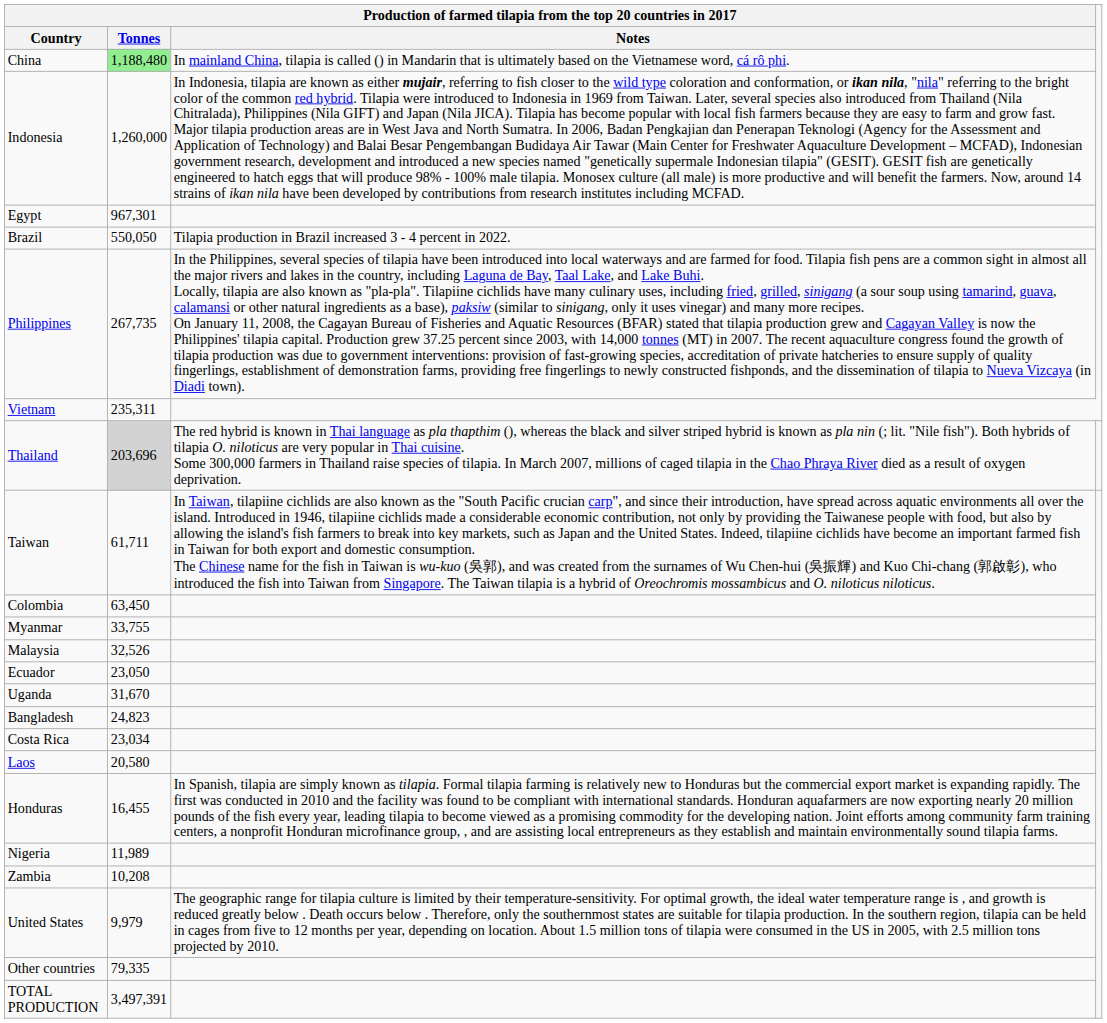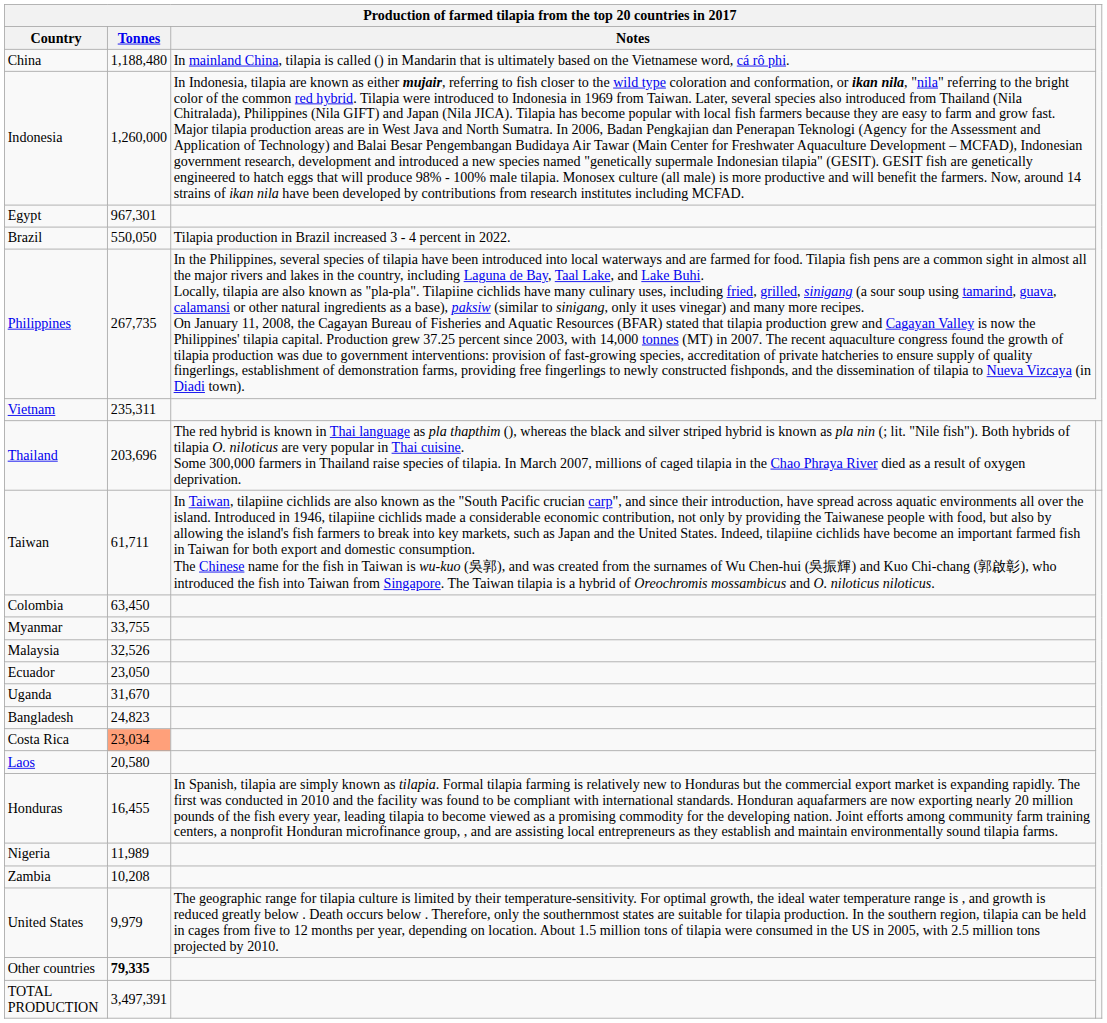(139, 60) lightgreen background -> (139, 60) no background
(134, 455) lightgrey background -> (134, 455) no background
(130, 739) no background -> (130, 739) lightsalmon background
(130, 968) normal -> (130, 968) bold
